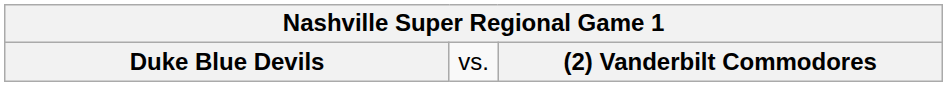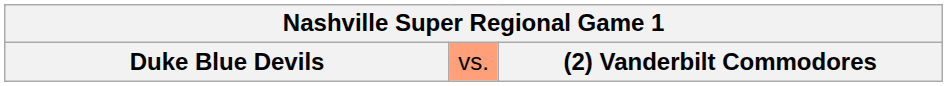(474, 61) no background -> (474, 61) lightsalmon background
